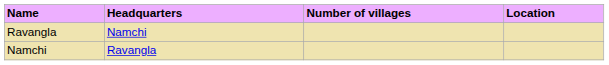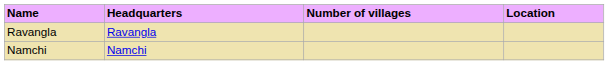(127, 32) Namchi -> (132, 32) Ravangla
(132, 50) Ravangla -> (127, 50) Namchi
